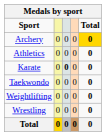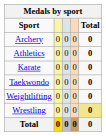(90, 39) gold background -> (90, 39) no background
(66, 67) bold -> (66, 67) normal
(90, 110) no background -> (90, 110) khaki background
